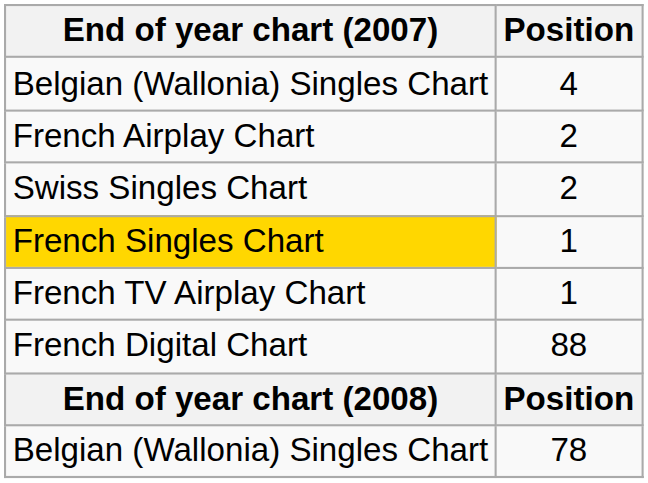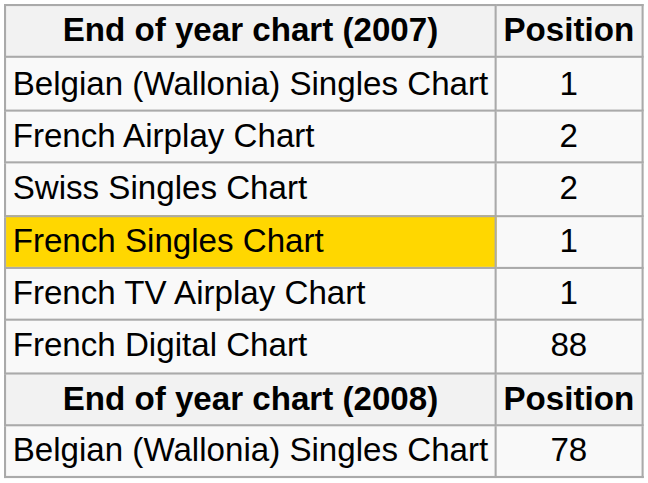(569, 83) 4 -> (569, 83) 1
